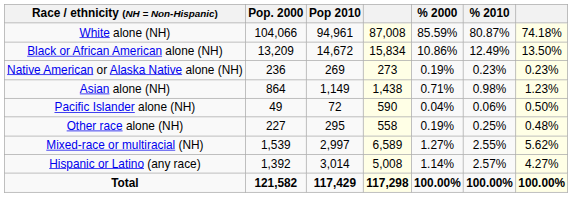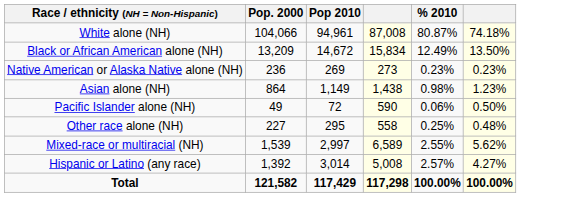- column: (437, 13)
